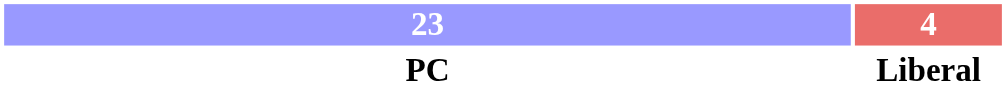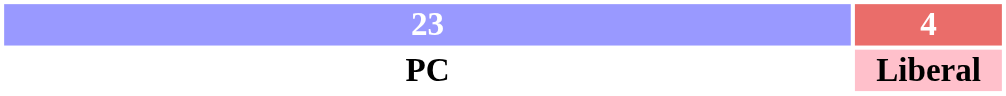(929, 69) no background -> (929, 69) pink background
